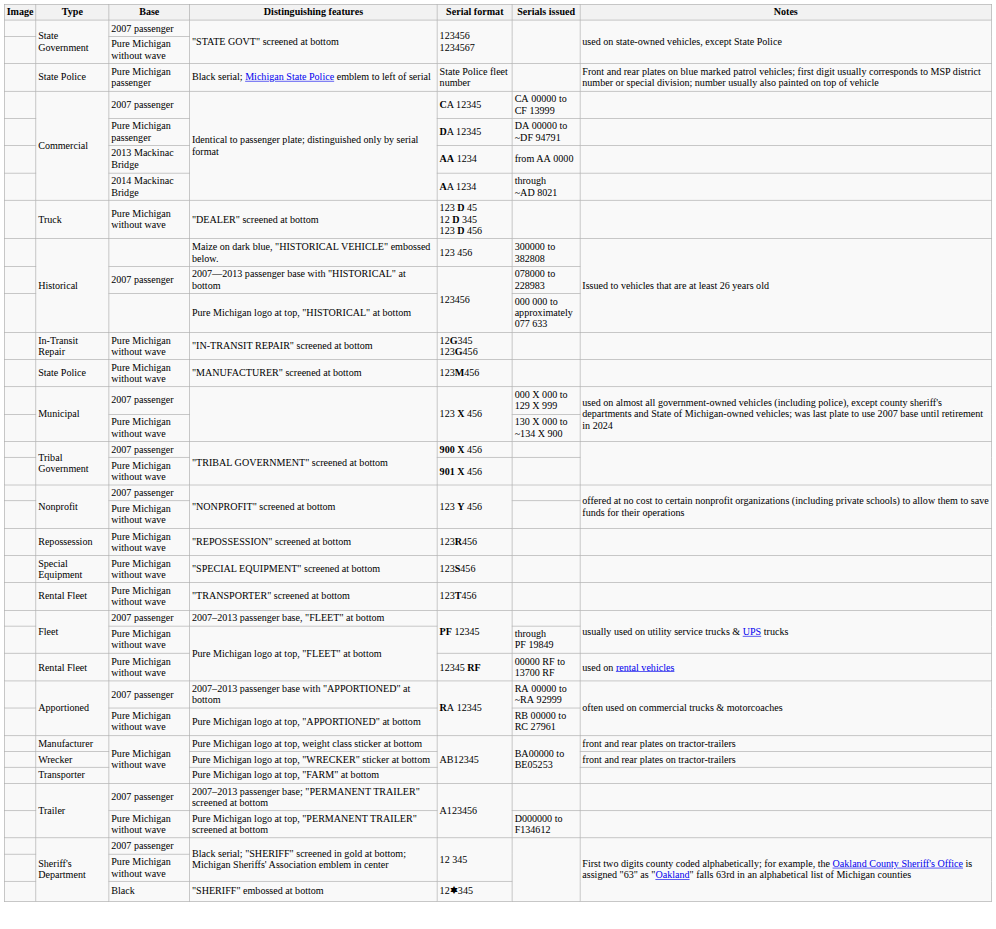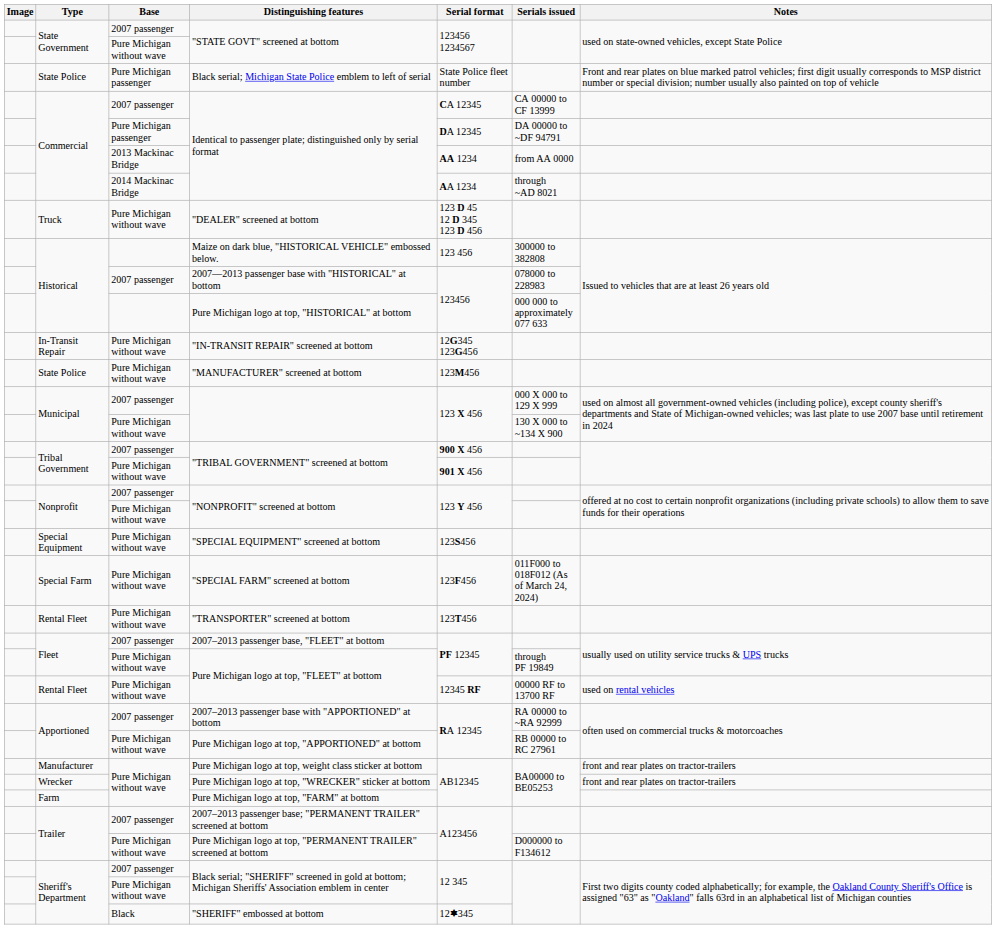- row: (141, 542)
+ row: (141, 580)
(61, 775) Transporter -> (49, 798) Farm
